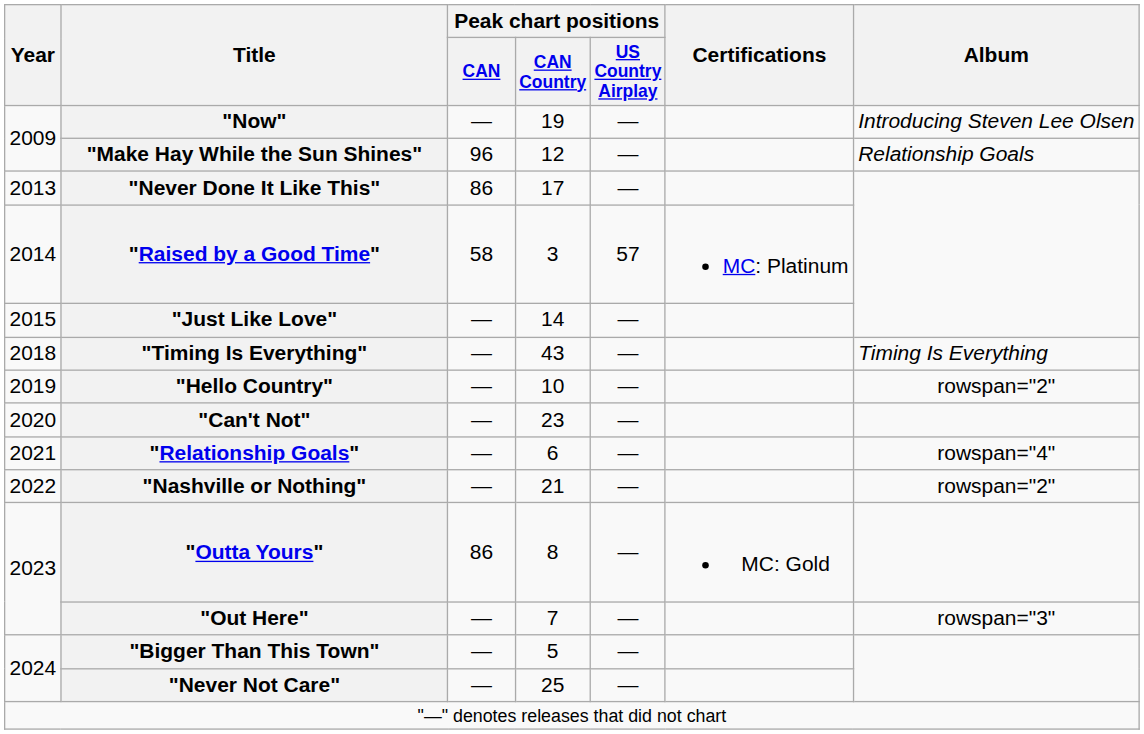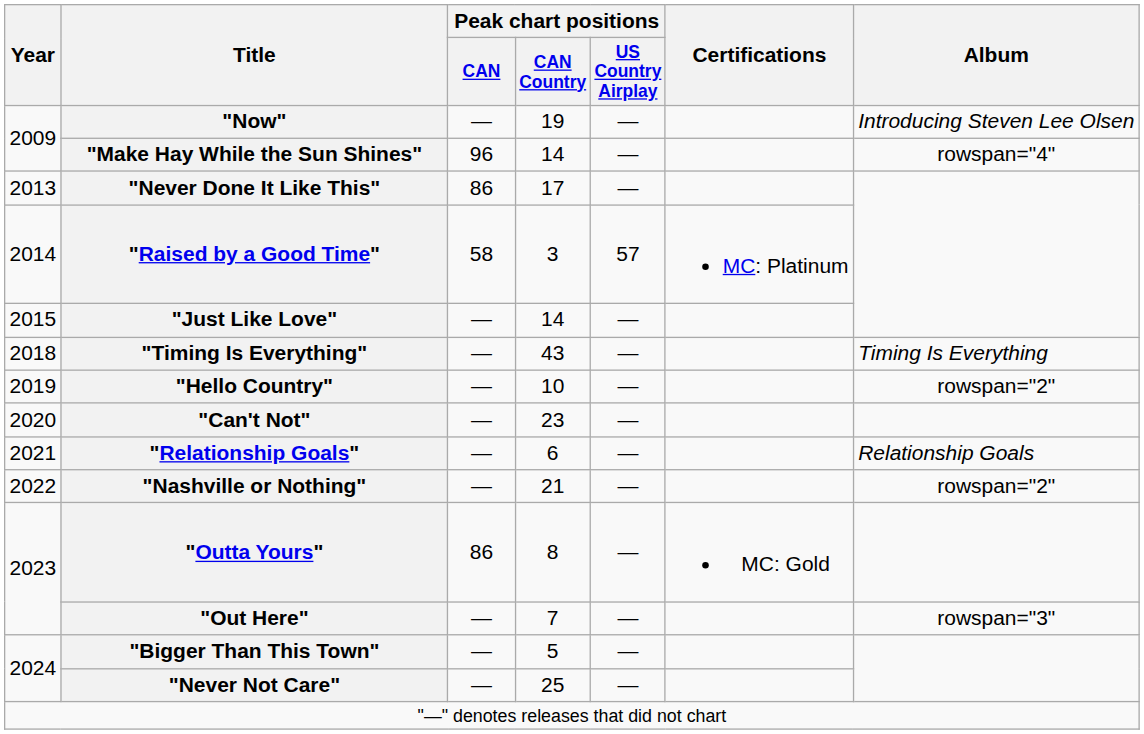(553, 154) 12 -> (553, 154) 14
(946, 154) Relationship Goals -> (996, 154) rowspan="4"
(996, 453) rowspan="4" -> (946, 453) Relationship Goals
